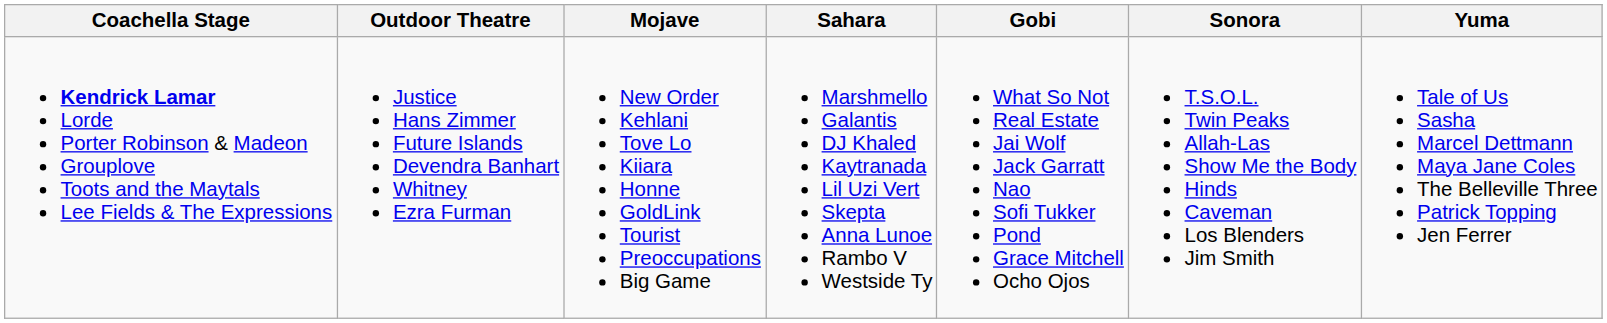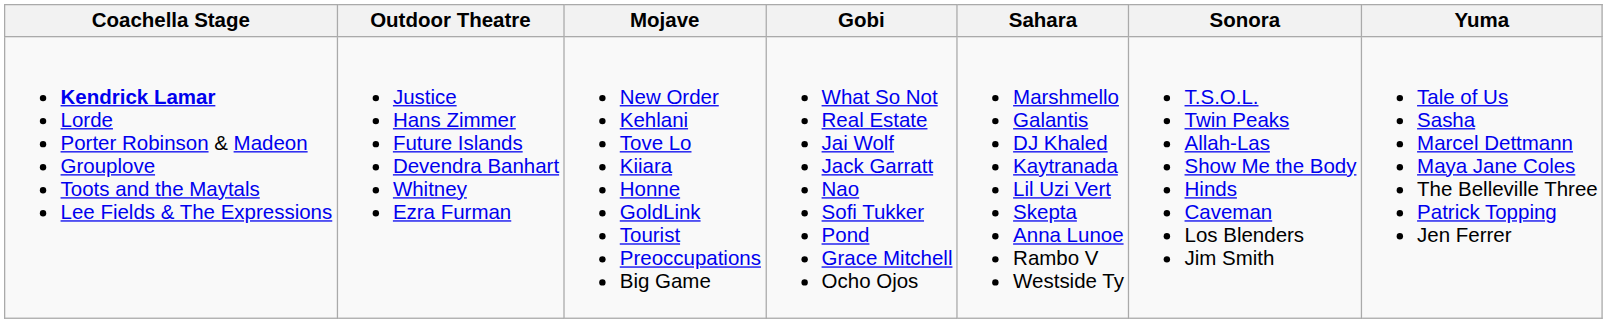columns swapped: (1033, 20) <-> (851, 20)
